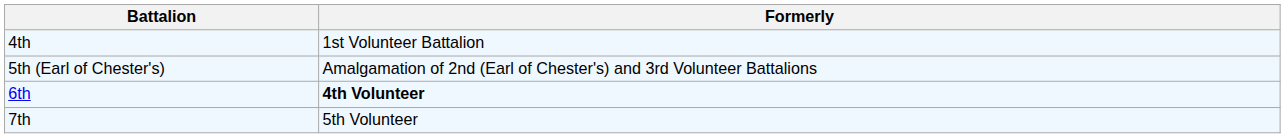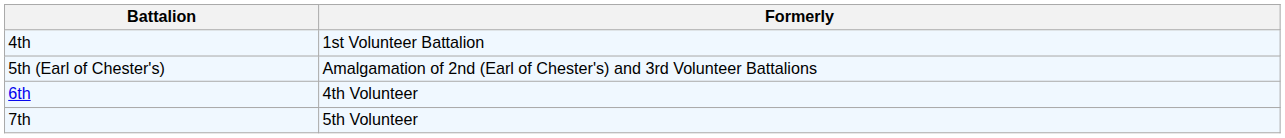(374, 94) bold -> (370, 94) normal
